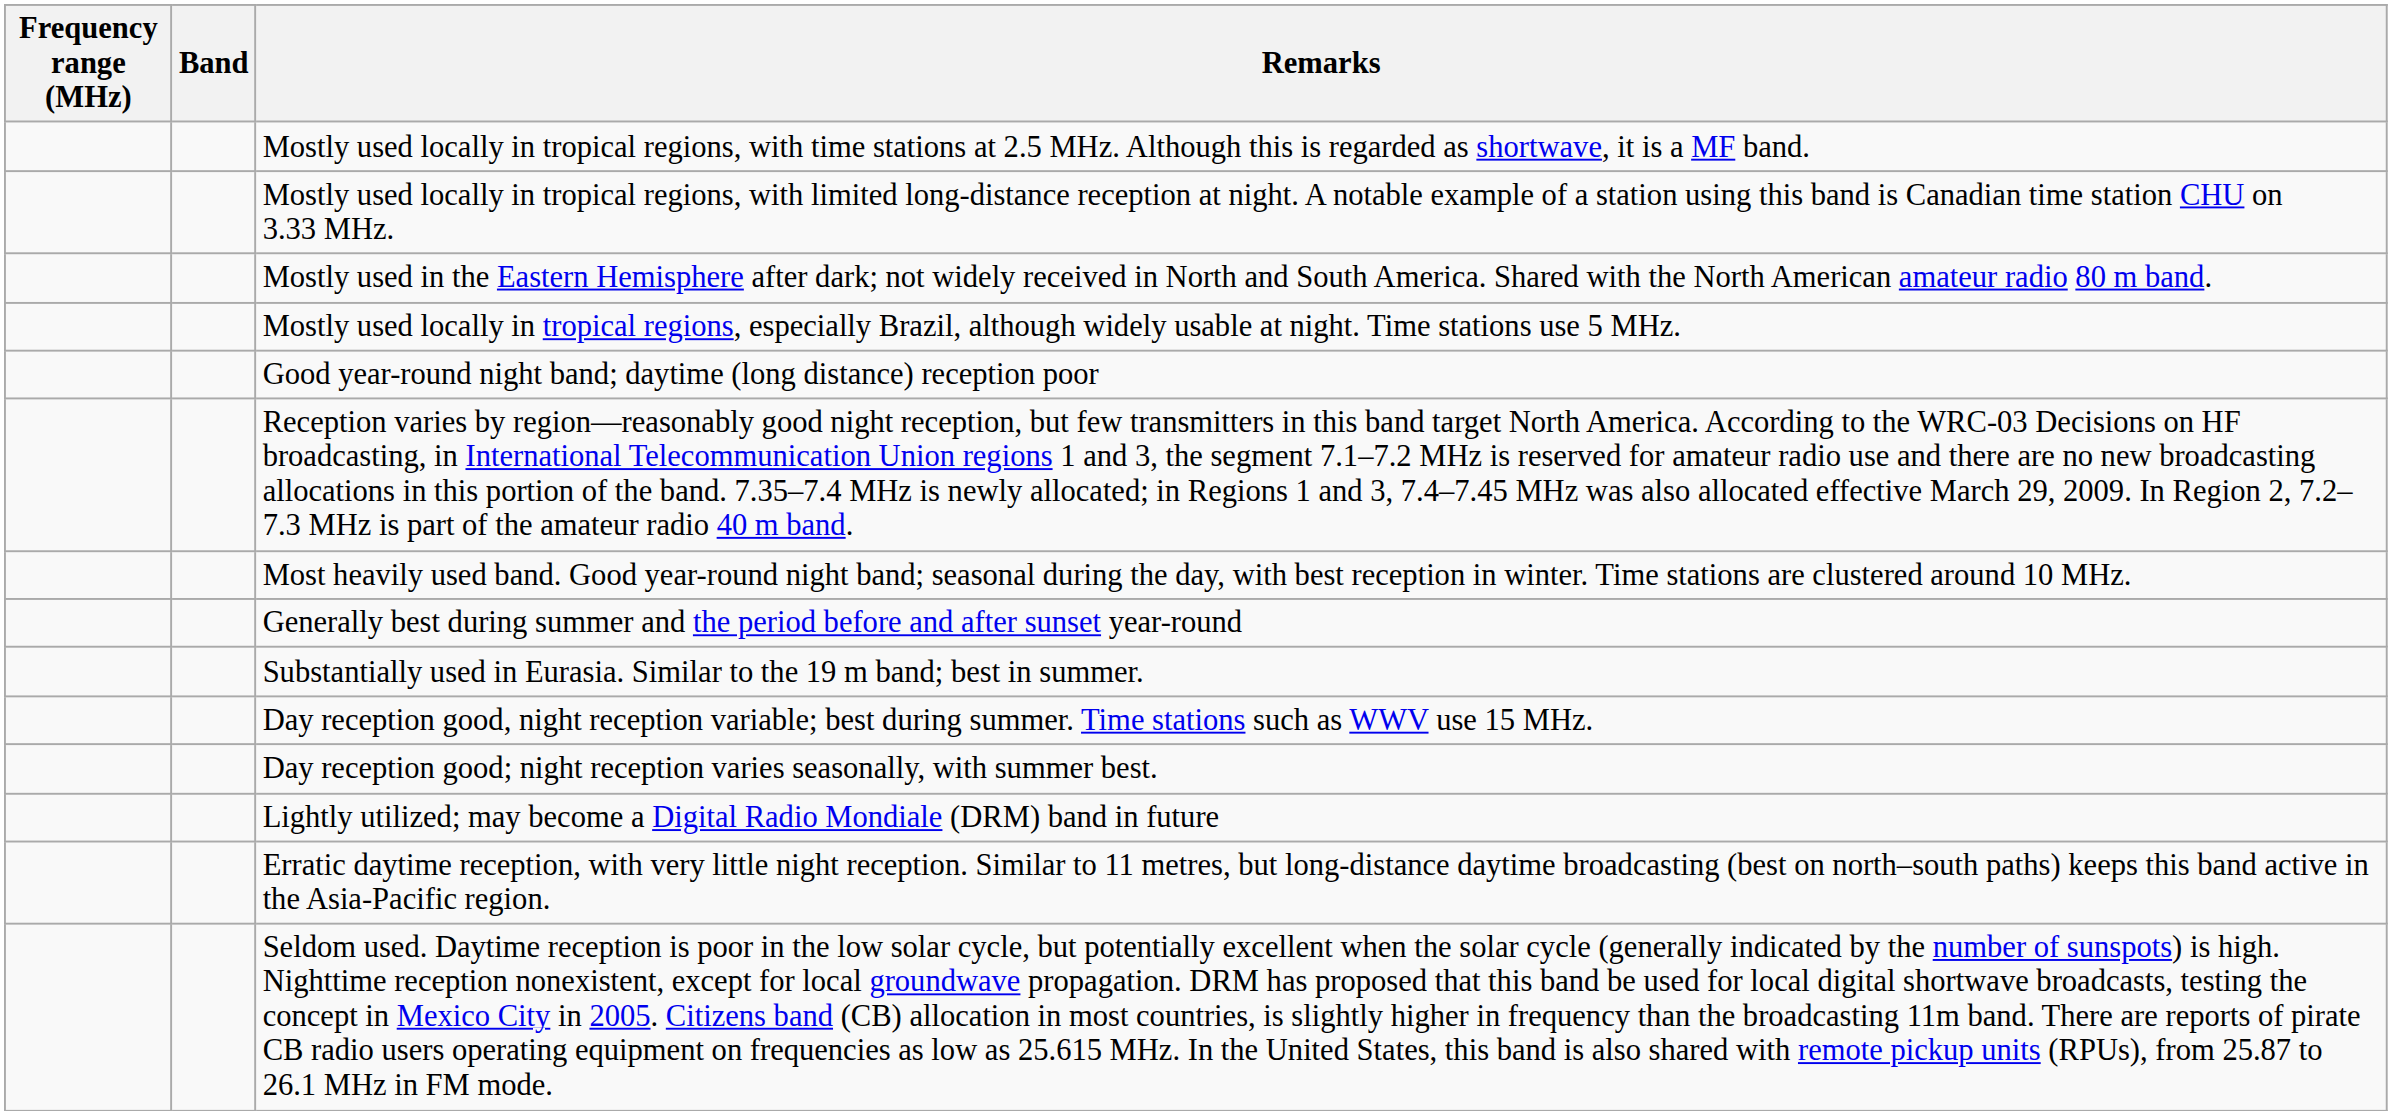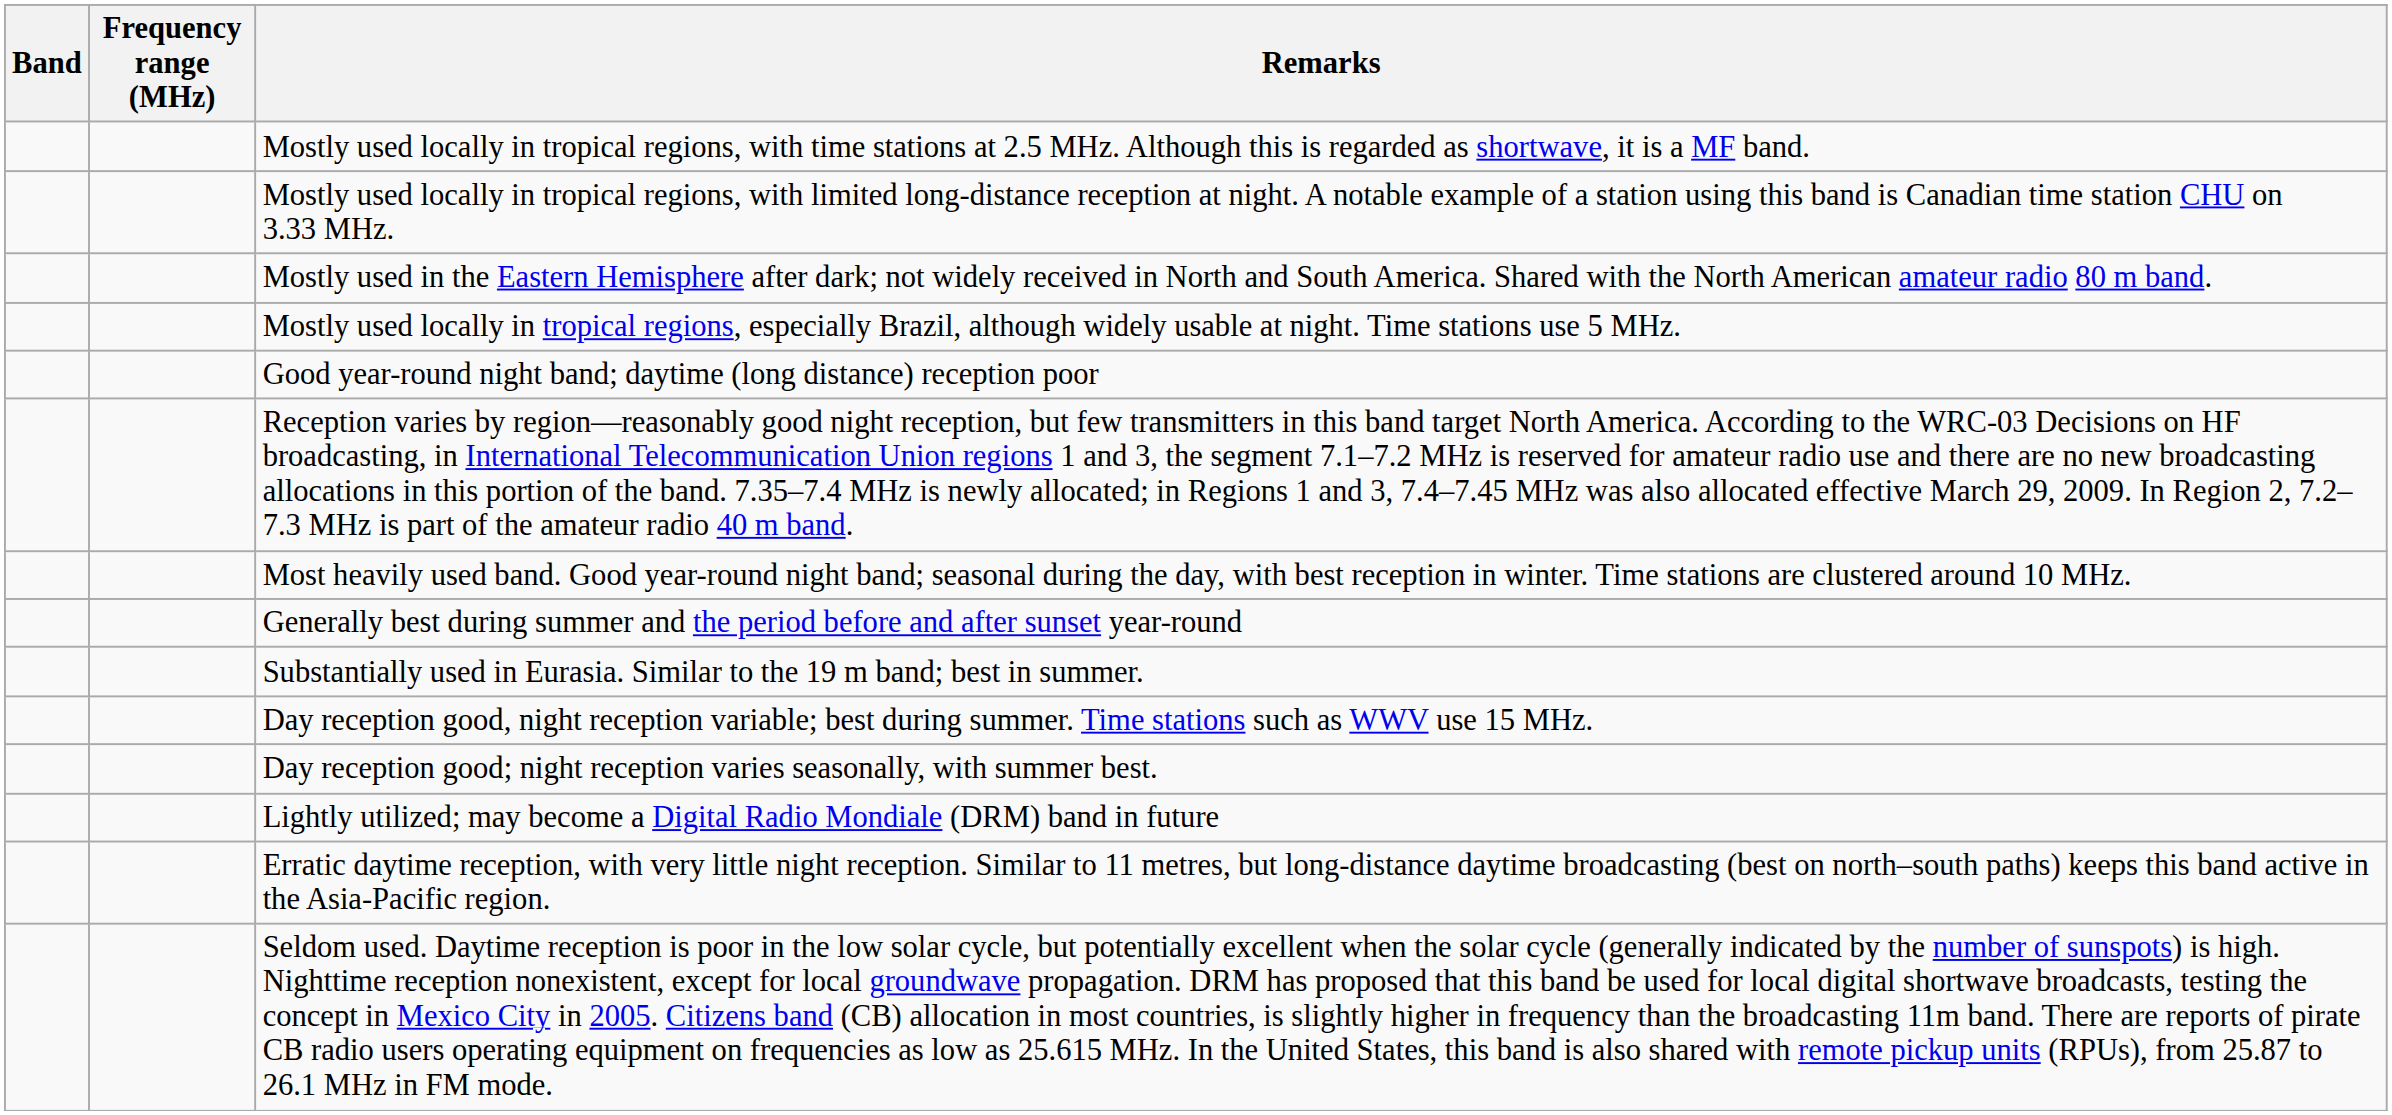columns swapped: (214, 63) <-> (88, 63)
